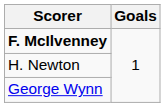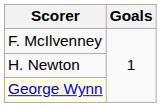(58, 41) bold -> (55, 41) normal
(55, 89) no background -> (55, 89) lightyellow background
